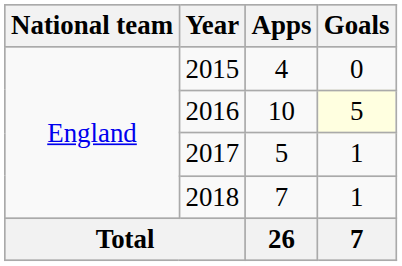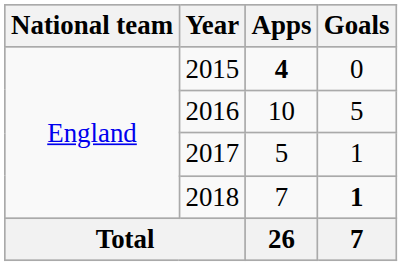(281, 68) normal -> (281, 68) bold
(357, 111) lightyellow background -> (357, 111) no background
(357, 196) normal -> (357, 196) bold
